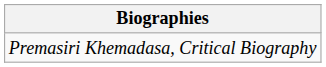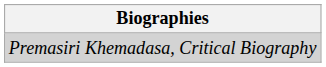(163, 47) no background -> (163, 47) lightgrey background
